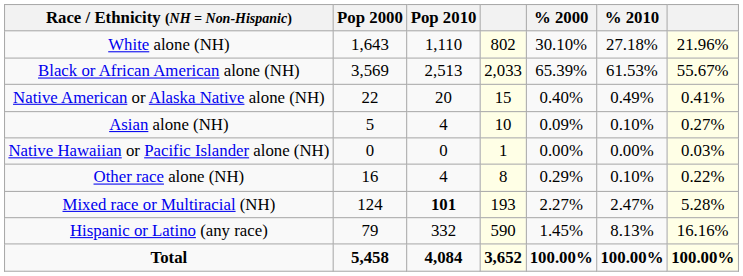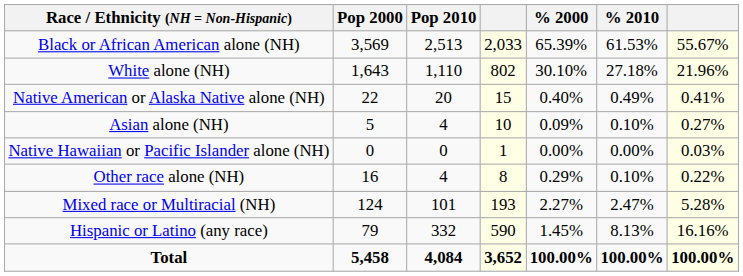rows swapped: (169, 44) <-> (169, 71)
(444, 204) bold -> (444, 204) normal
